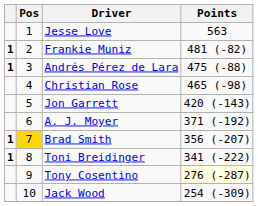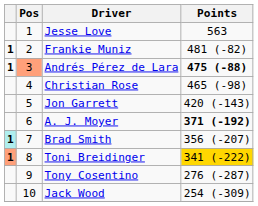(29, 68) no background -> (29, 68) lightsalmon background
(217, 68) normal -> (217, 68) bold
(217, 121) normal -> (217, 121) bold
(10, 139) no background -> (10, 139) paleturquoise background
(29, 139) gold background -> (29, 139) no background
(10, 157) no background -> (10, 157) lightsalmon background
(217, 157) no background -> (217, 157) gold background
(217, 175) lightyellow background -> (217, 175) no background
